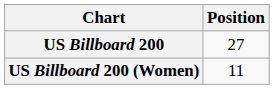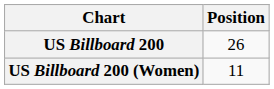(236, 44) 27 -> (236, 44) 26
